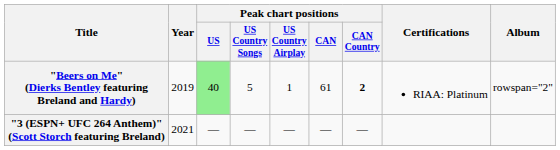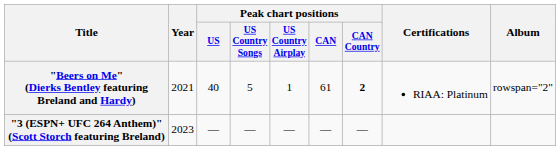(183, 87) 2019 -> (183, 87) 2021
(213, 87) lightgreen background -> (213, 87) no background
(183, 130) 2021 -> (183, 130) 2023
